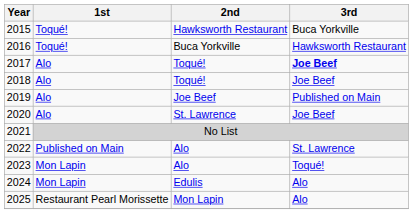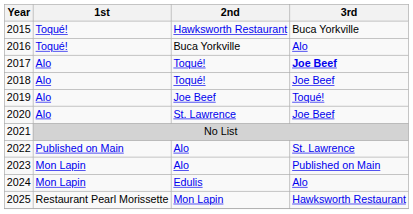(349, 47) Hawksworth Restaurant -> (300, 47) Alo
(336, 98) Published on Main -> (308, 98) Toqué!
(308, 166) Toqué! -> (336, 166) Published on Main
(300, 200) Alo -> (349, 200) Hawksworth Restaurant
